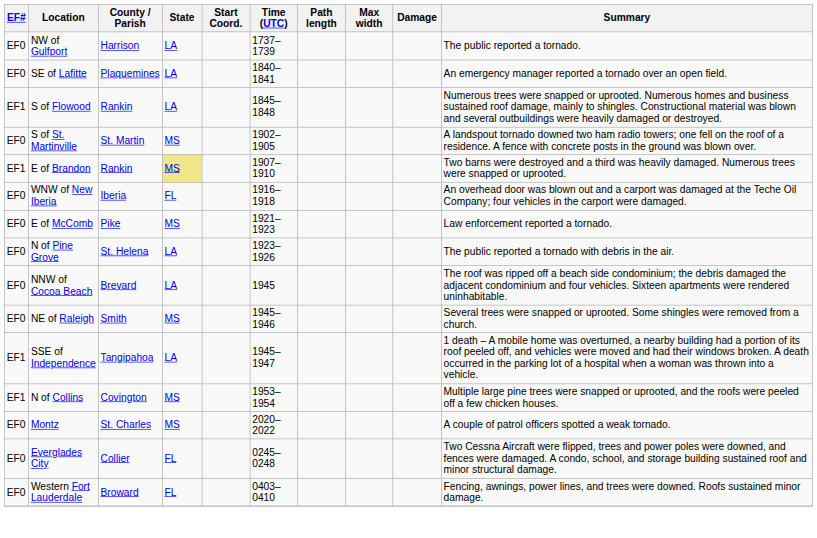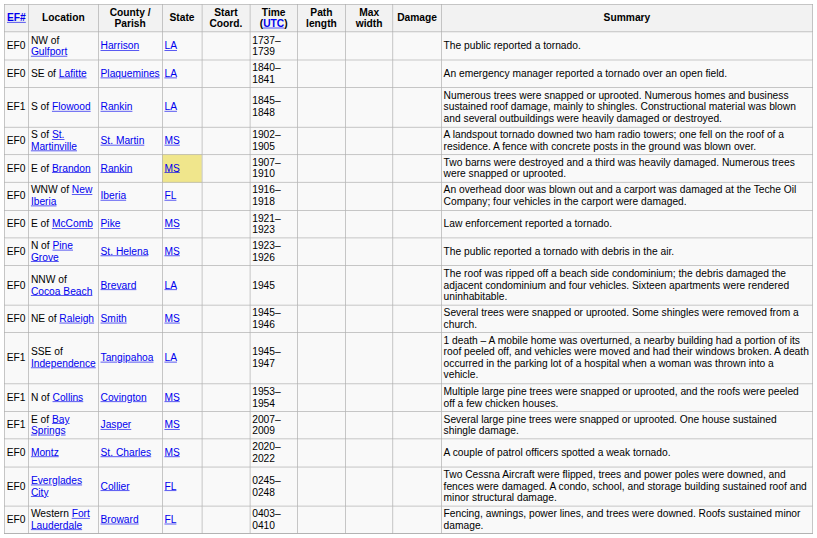(16, 168) EF1 -> (16, 168) EF0
(171, 251) LA -> (172, 251) MS
+ row: (50, 425)
